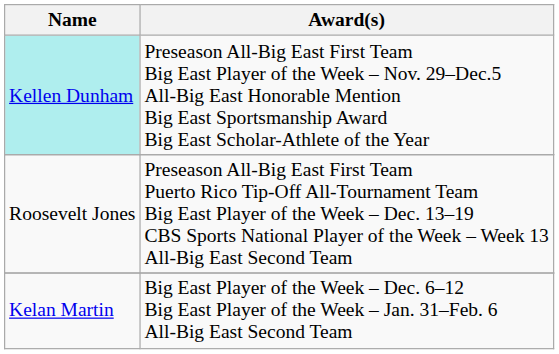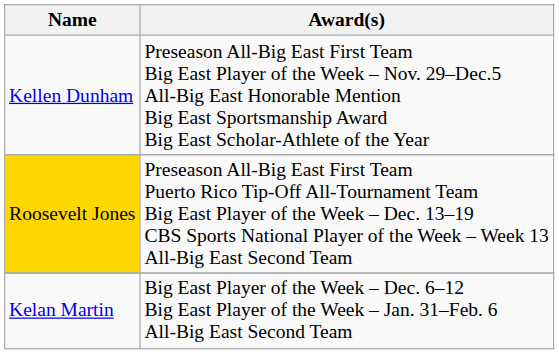(71, 94) paleturquoise background -> (71, 94) no background
(72, 213) no background -> (72, 213) gold background
